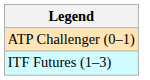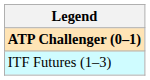(71, 39) normal -> (74, 39) bold
